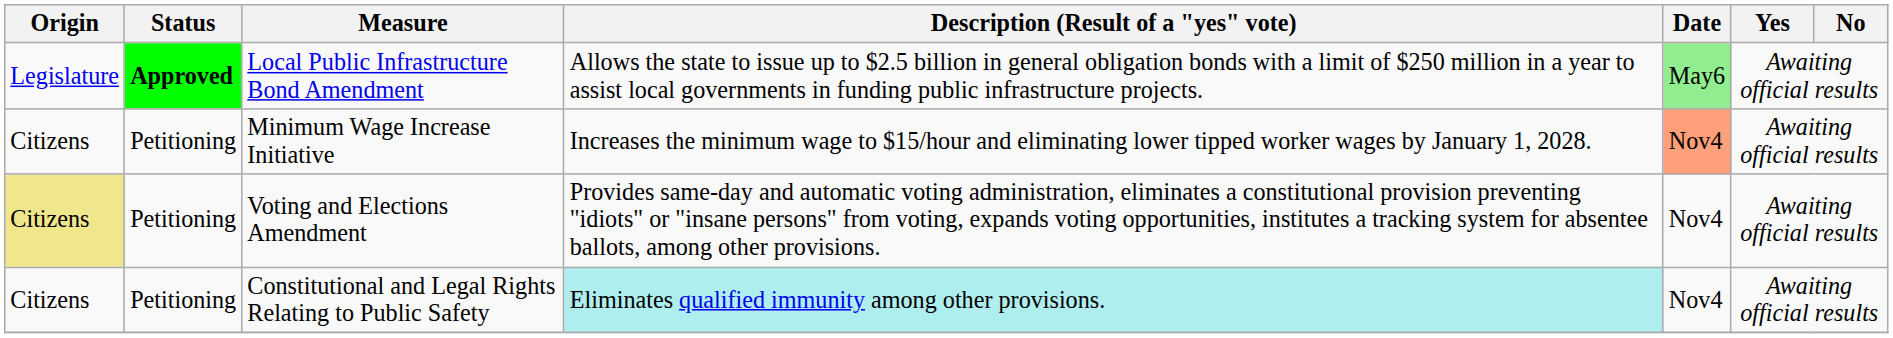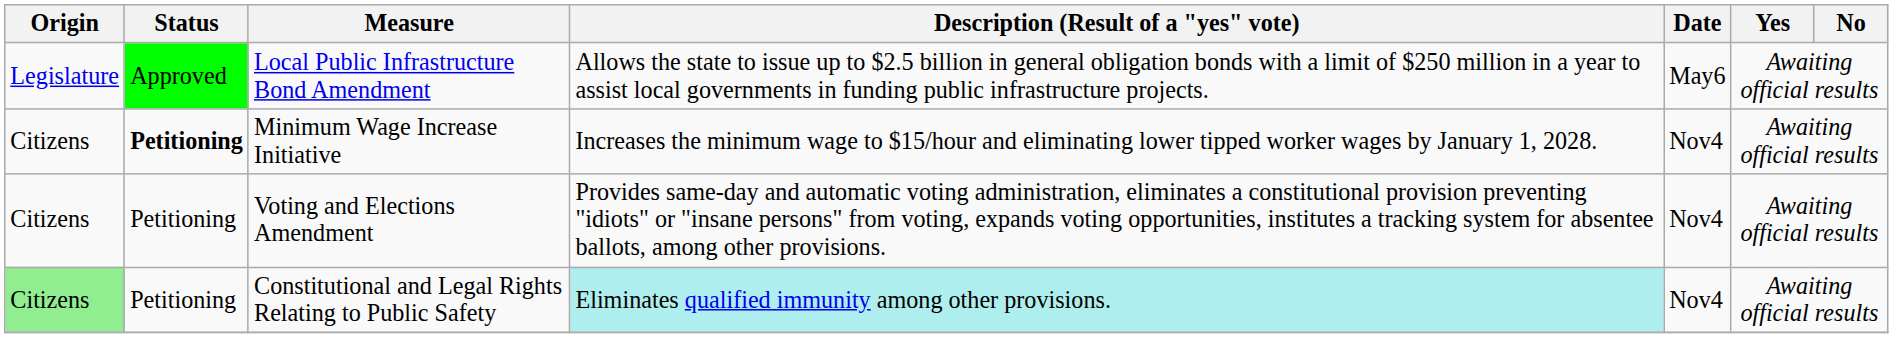(182, 75) bold -> (178, 75) normal
(1697, 75) lightgreen background -> (1697, 75) no background
(183, 141) normal -> (187, 141) bold
(1696, 141) lightsalmon background -> (1696, 141) no background
(50, 220) khaki background -> (50, 220) no background
(50, 299) no background -> (50, 299) lightgreen background
